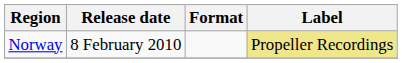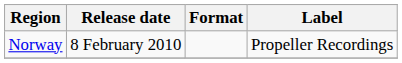(322, 44) khaki background -> (322, 44) no background
